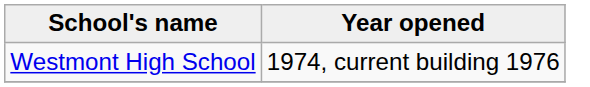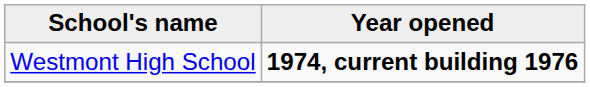(413, 61) normal -> (423, 61) bold
